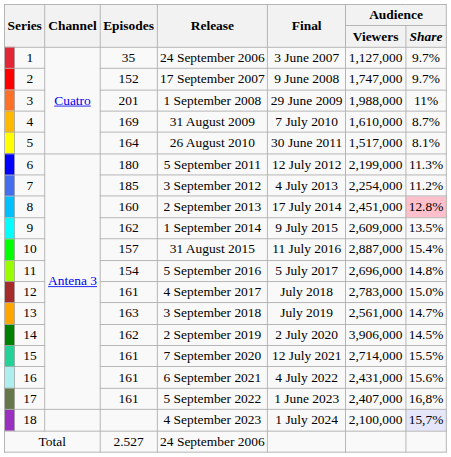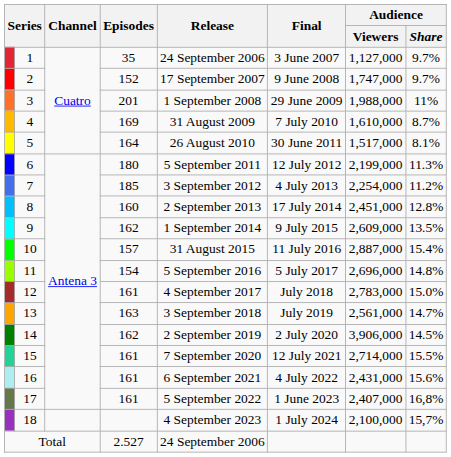(426, 206) pink background -> (426, 206) no background
(426, 420) lavender background -> (426, 420) no background
